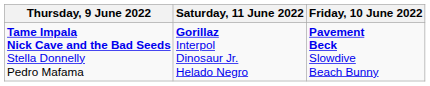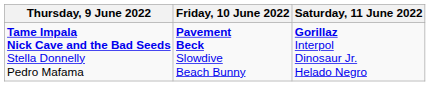columns swapped: (366, 13) <-> (240, 13)
